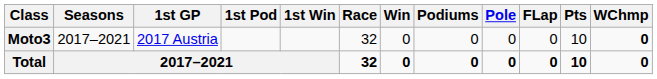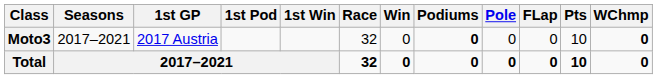(475, 39) normal -> (475, 39) bold
